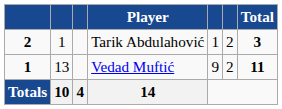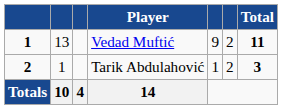rows swapped: (133, 67) <-> (148, 42)
